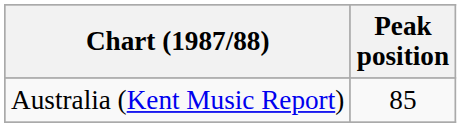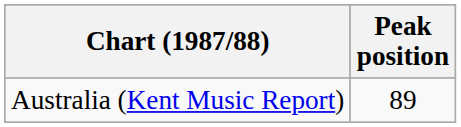(403, 99) 85 -> (403, 99) 89
